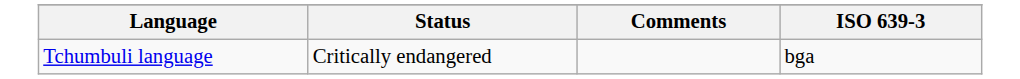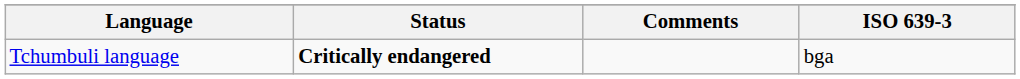(402, 55) normal -> (395, 55) bold
